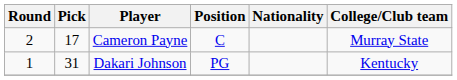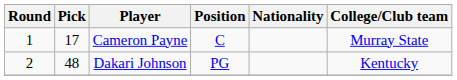(29, 39) 2 -> (29, 39) 1
(29, 63) 1 -> (29, 63) 2
(72, 63) 31 -> (72, 63) 48
